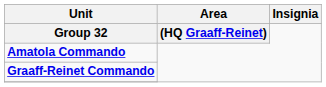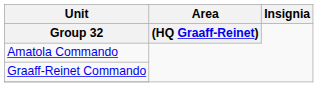(66, 52) bold -> (63, 52) normal
(81, 71) bold -> (77, 71) normal
